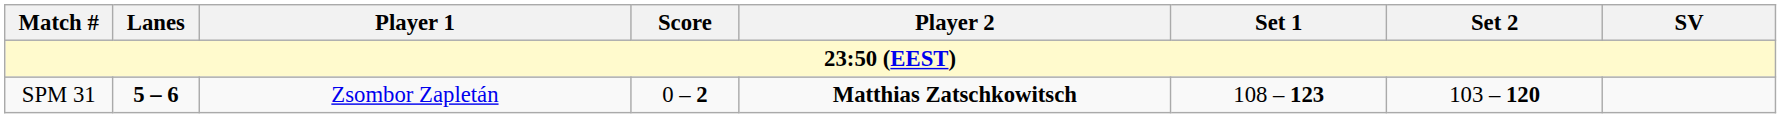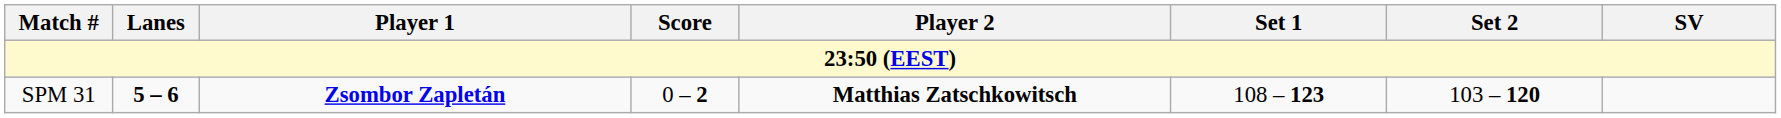(415, 94) normal -> (415, 94) bold
